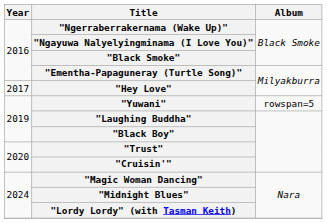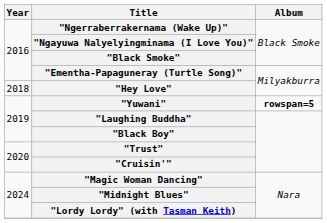(18, 88) 2017 -> (18, 88) 2018
(289, 104) normal -> (289, 104) bold
